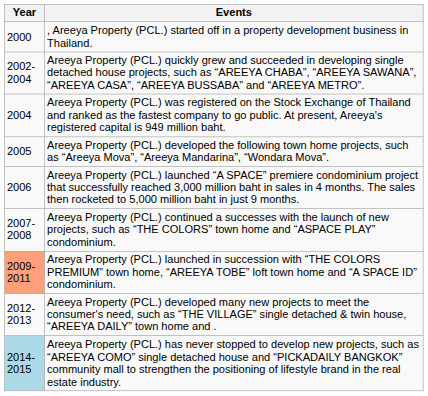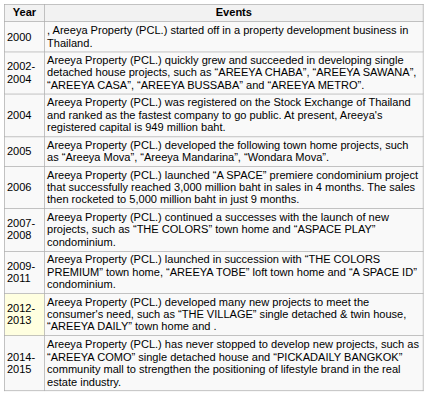(21, 272) lightsalmon background -> (21, 272) no background
(21, 314) no background -> (21, 314) lightyellow background
(21, 363) lightblue background -> (21, 363) no background
